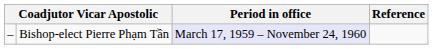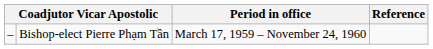(271, 34) lavender background -> (271, 34) no background
